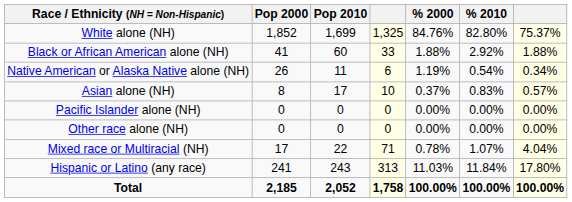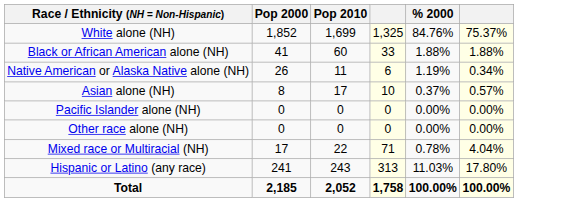- column: (486, 14)
